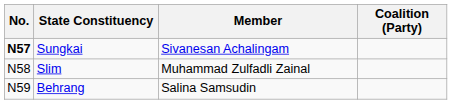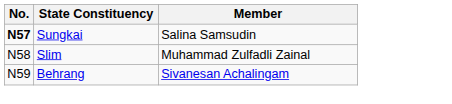- column: (402, 21)
(225, 48) Sivanesan Achalingam -> (209, 34) Salina Samsudin
(209, 88) Salina Samsudin -> (225, 74) Sivanesan Achalingam
